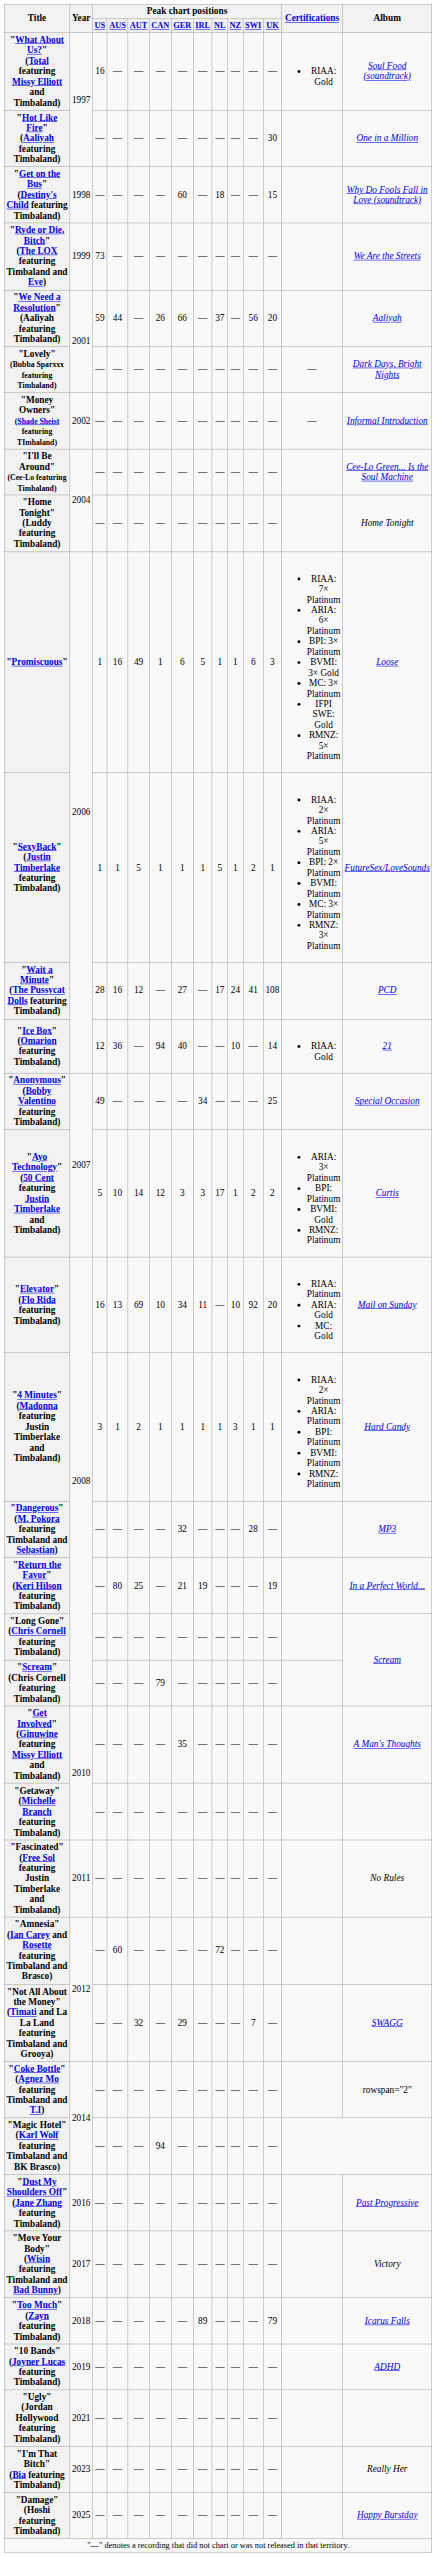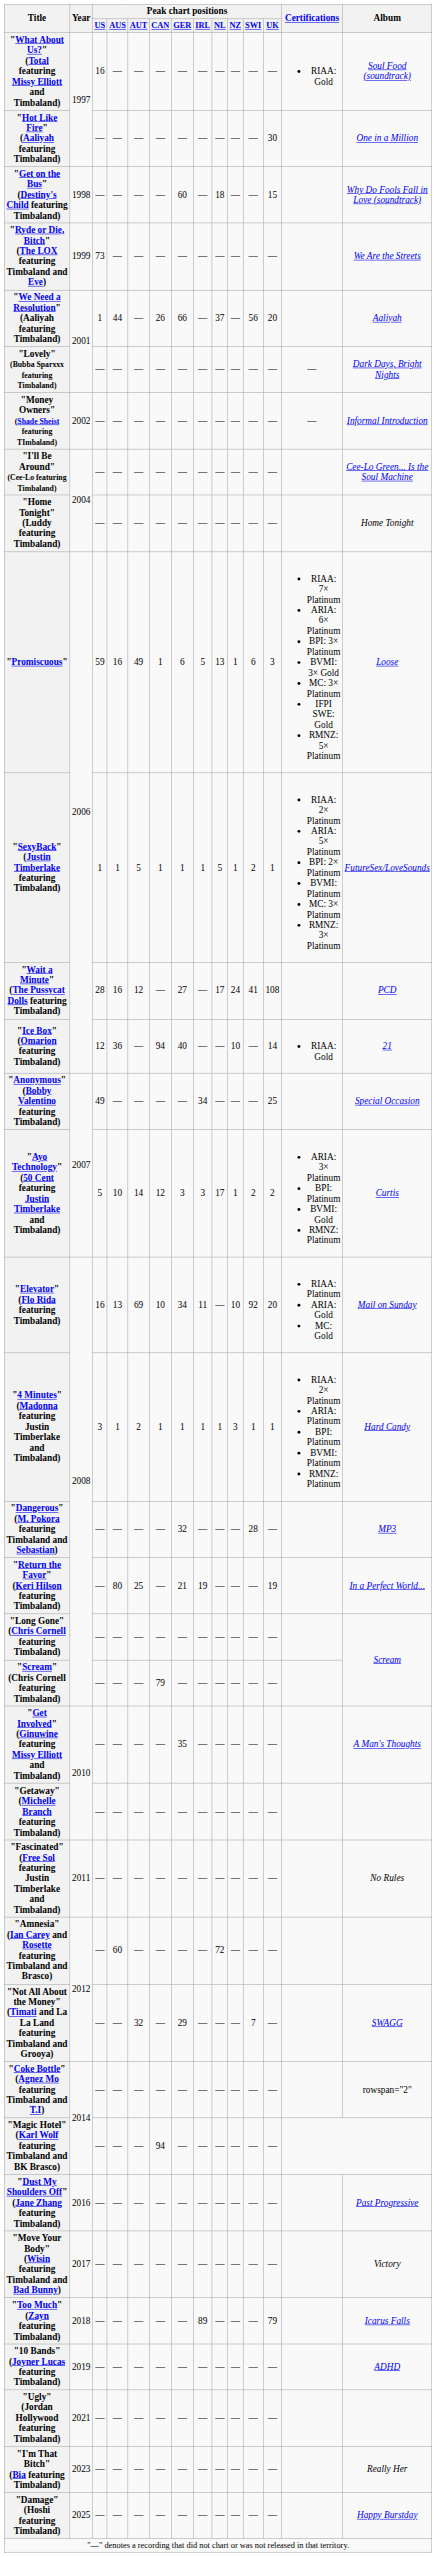(100, 318) 59 -> (100, 318) 1
(100, 662) 1 -> (100, 662) 59
(220, 662) 1 -> (220, 662) 13
